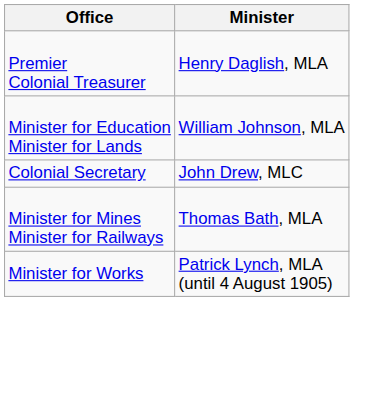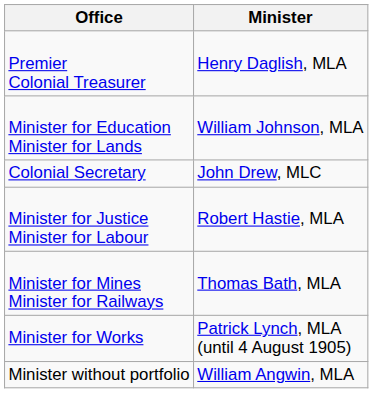+ row: (78, 228)
+ row: (99, 374)
